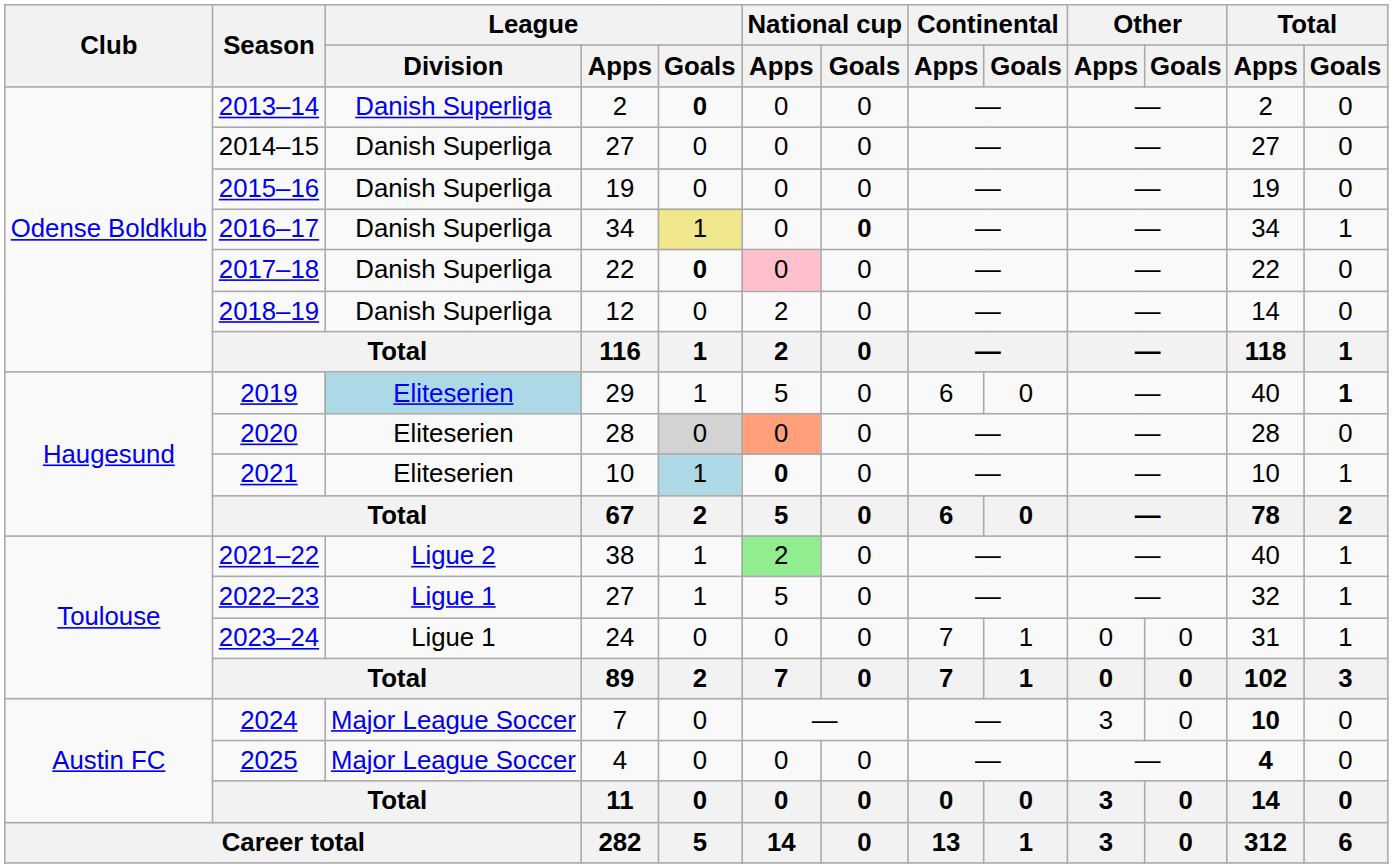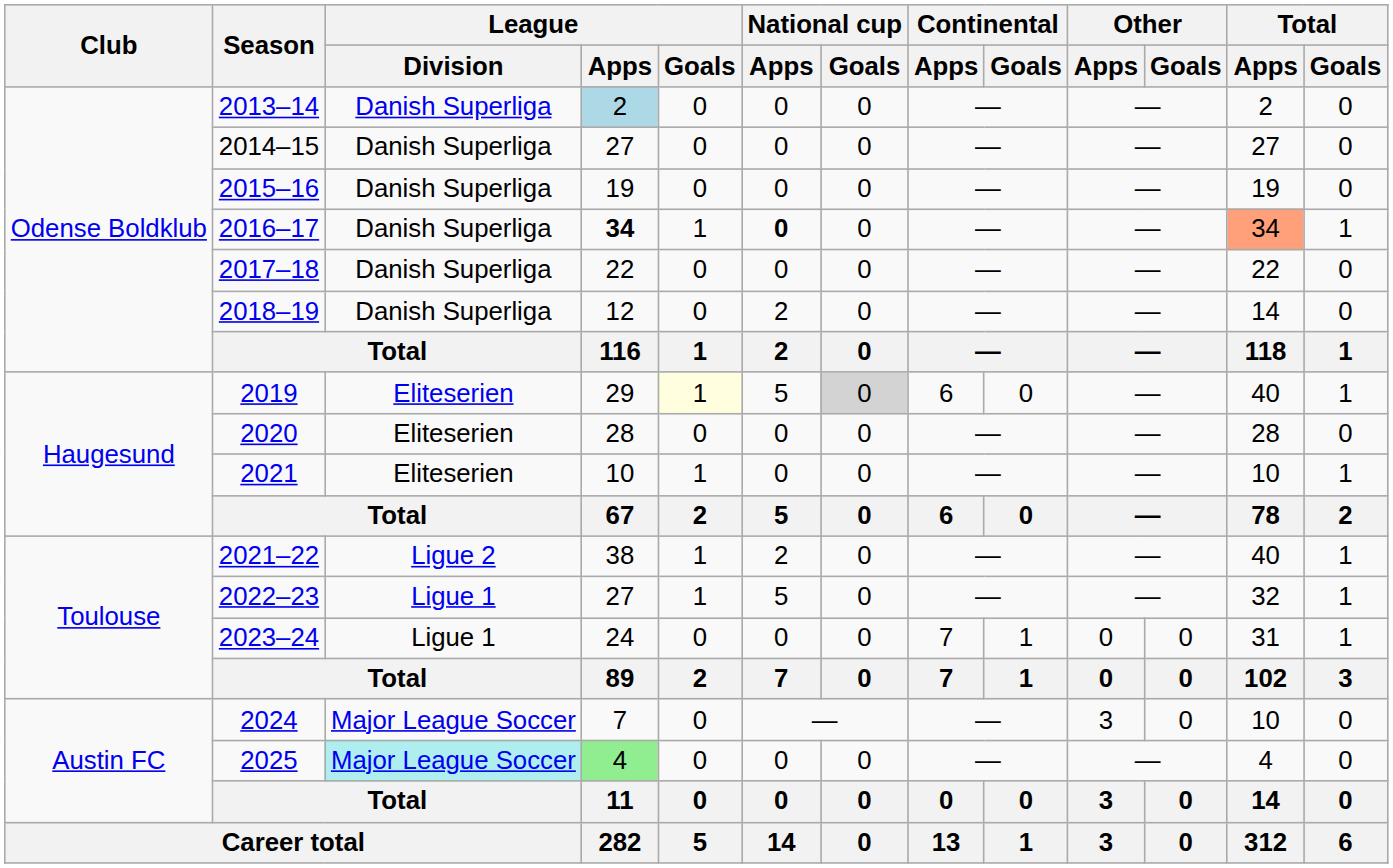(620, 106) no background -> (620, 106) lightblue background
(700, 106) bold -> (700, 106) normal
(620, 229) normal -> (620, 229) bold
(700, 229) khaki background -> (700, 229) no background
(781, 229) normal -> (781, 229) bold
(864, 229) bold -> (864, 229) normal
(1266, 229) no background -> (1266, 229) lightsalmon background
(700, 270) bold -> (700, 270) normal
(781, 270) pink background -> (781, 270) no background
(453, 392) lightblue background -> (453, 392) no background
(700, 392) no background -> (700, 392) lightyellow background
(864, 392) no background -> (864, 392) lightgrey background
(1345, 392) bold -> (1345, 392) normal
(700, 433) lightgrey background -> (700, 433) no background
(781, 433) lightsalmon background -> (781, 433) no background
(700, 474) lightblue background -> (700, 474) no background
(781, 474) bold -> (781, 474) normal
(781, 556) lightgreen background -> (781, 556) no background
(1266, 719) bold -> (1266, 719) normal
(453, 760) no background -> (453, 760) paleturquoise background
(620, 760) no background -> (620, 760) lightgreen background
(1266, 760) bold -> (1266, 760) normal
